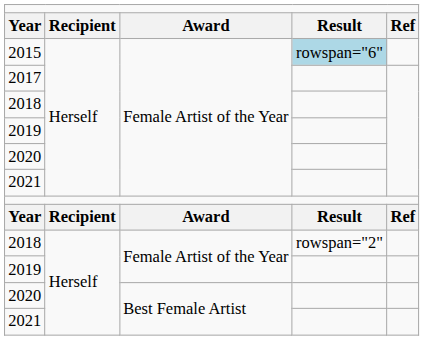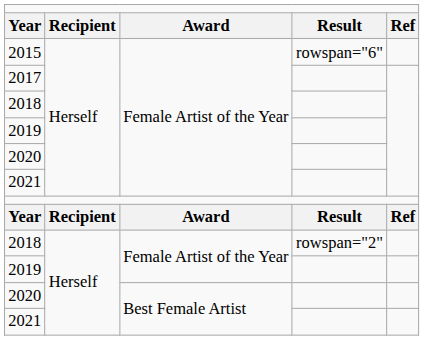(340, 51) lightblue background -> (340, 51) no background
